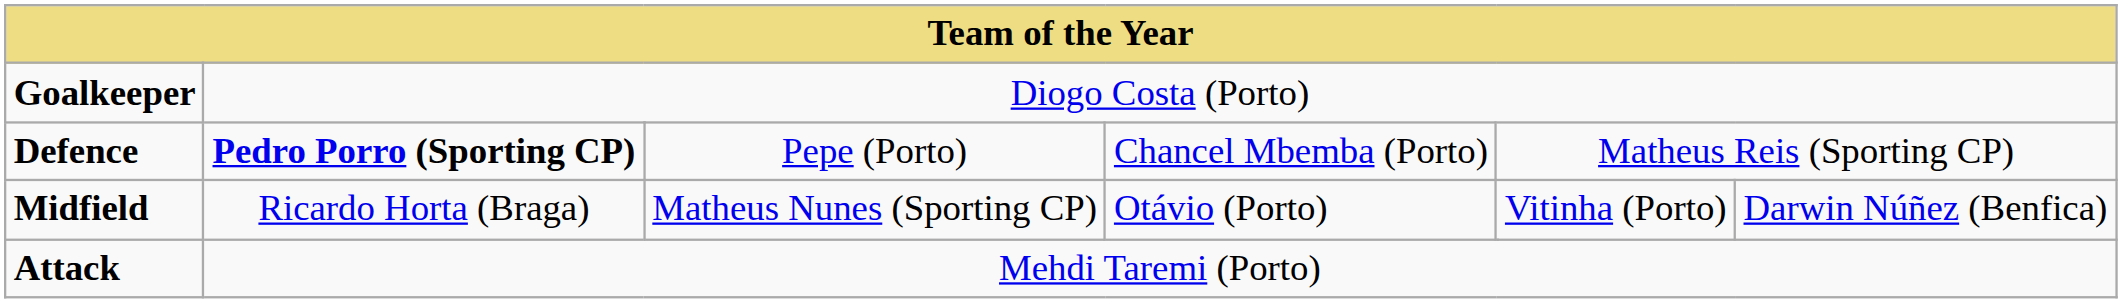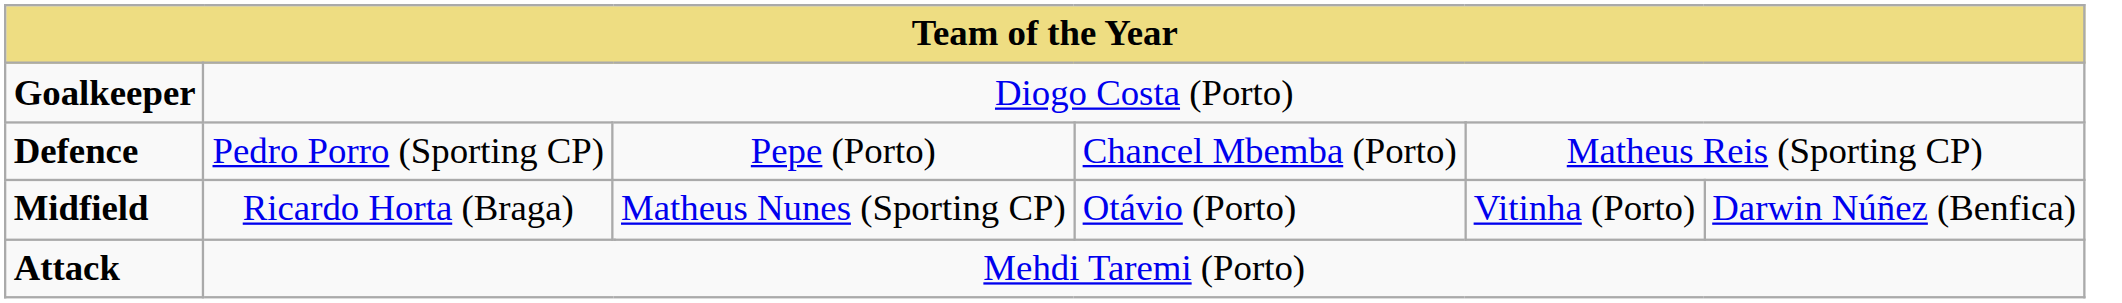(424, 150) bold -> (408, 150) normal
